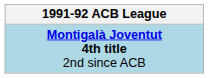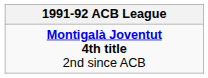(104, 48) lightblue background -> (104, 48) no background
